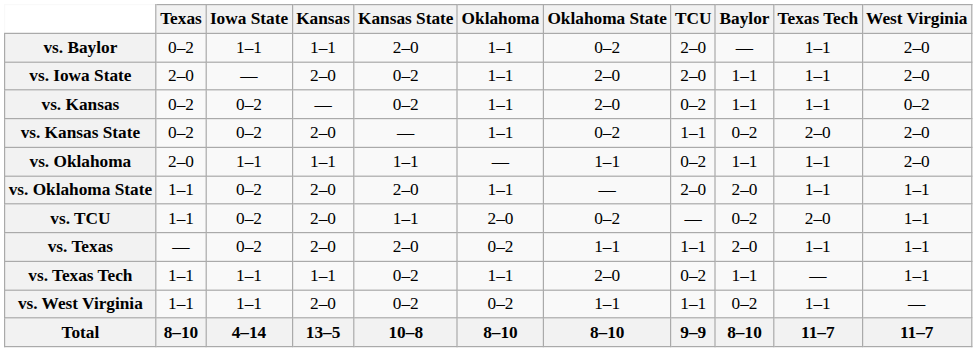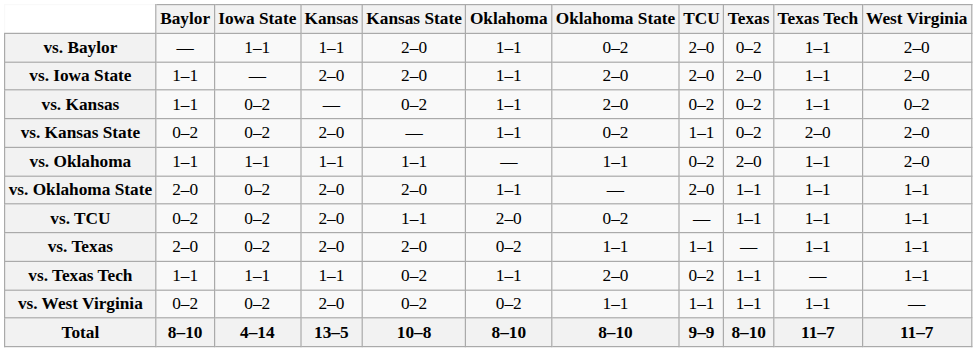columns swapped: (745, 19) <-> (181, 19)
(406, 76) 0–2 -> (414, 76) 2–0
(818, 218) 2–0 -> (818, 218) 1–1
(249, 304) 1–1 -> (257, 304) 0–2
